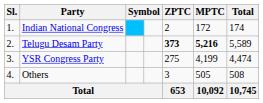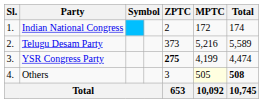(172, 43) bold -> (172, 43) normal
(207, 43) bold -> (207, 43) normal
(172, 59) normal -> (172, 59) bold
(203, 75) no background -> (203, 75) lightyellow background
(237, 75) normal -> (237, 75) bold
